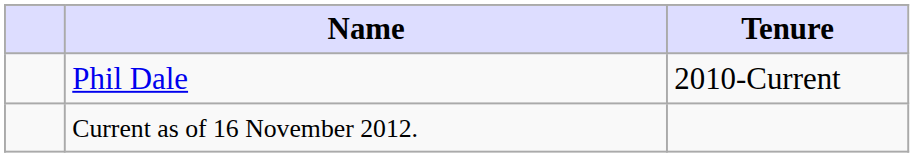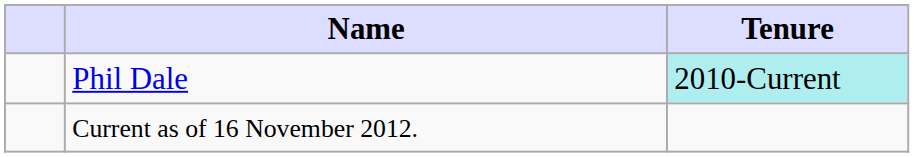(757, 77) no background -> (757, 77) paleturquoise background
